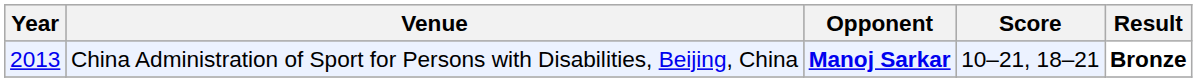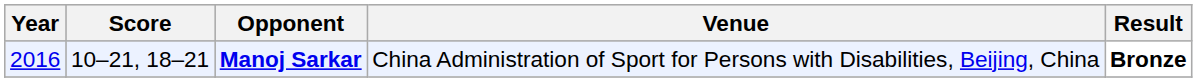columns swapped: (434, 23) <-> (1030, 23)
(35, 59) 2013 -> (35, 59) 2016
